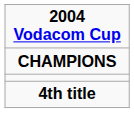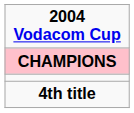(67, 61) no background -> (67, 61) pink background
